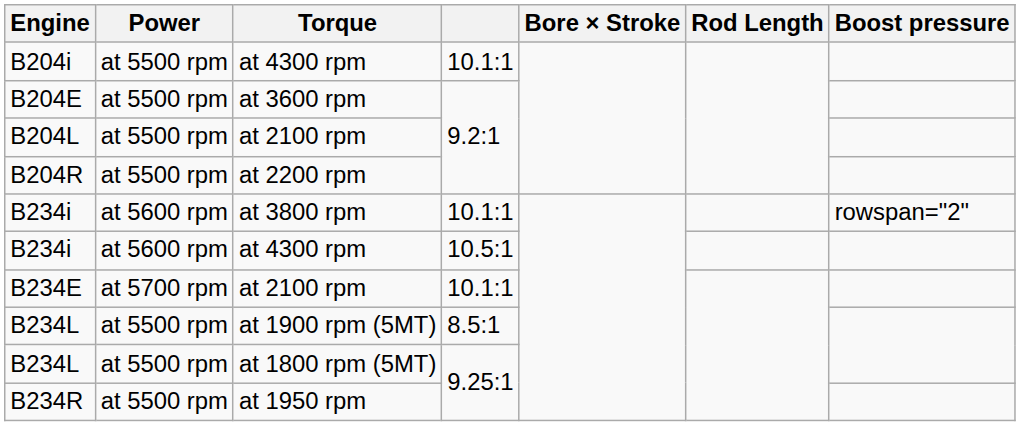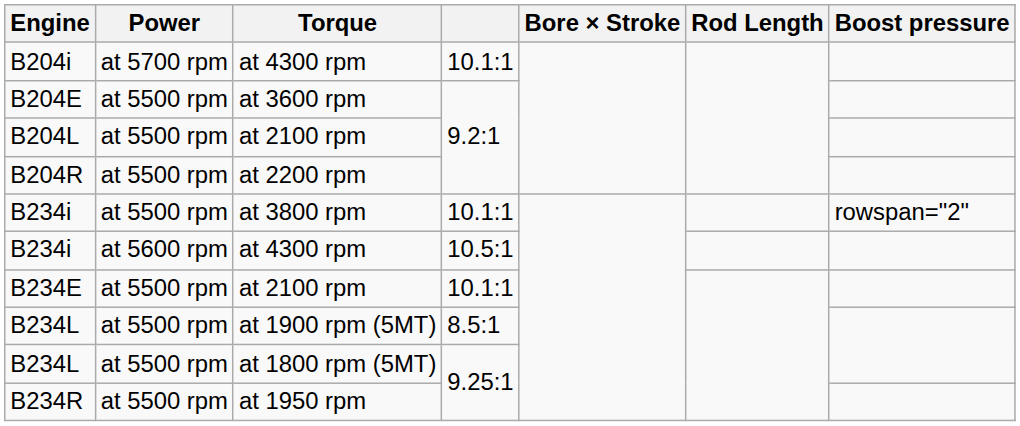(164, 61) at 5500 rpm -> (164, 61) at 5700 rpm
(164, 212) at 5600 rpm -> (164, 212) at 5500 rpm
(164, 288) at 5700 rpm -> (164, 288) at 5500 rpm
